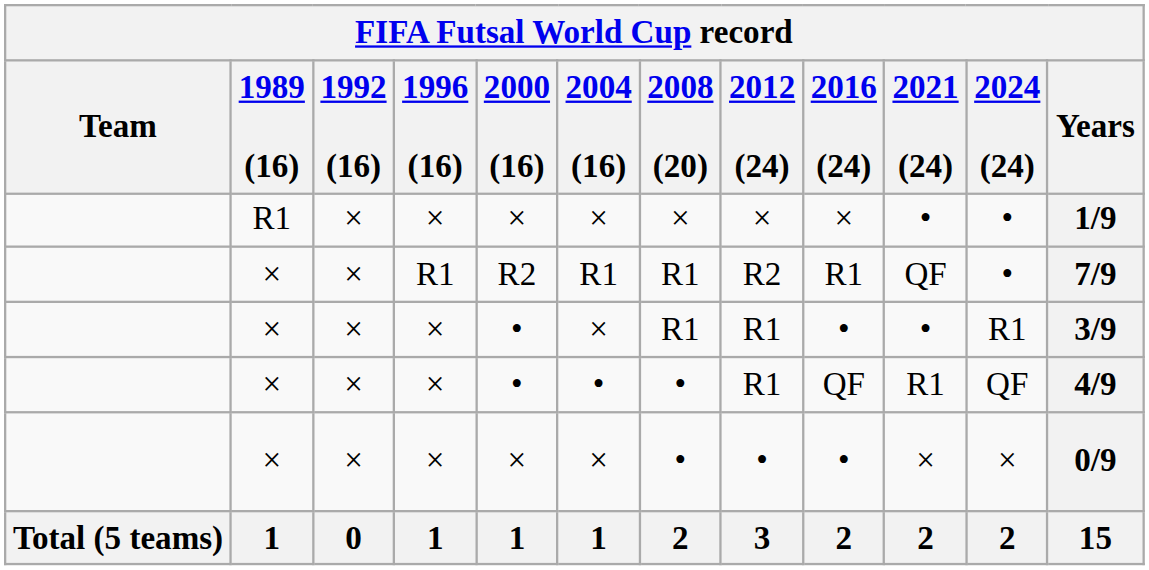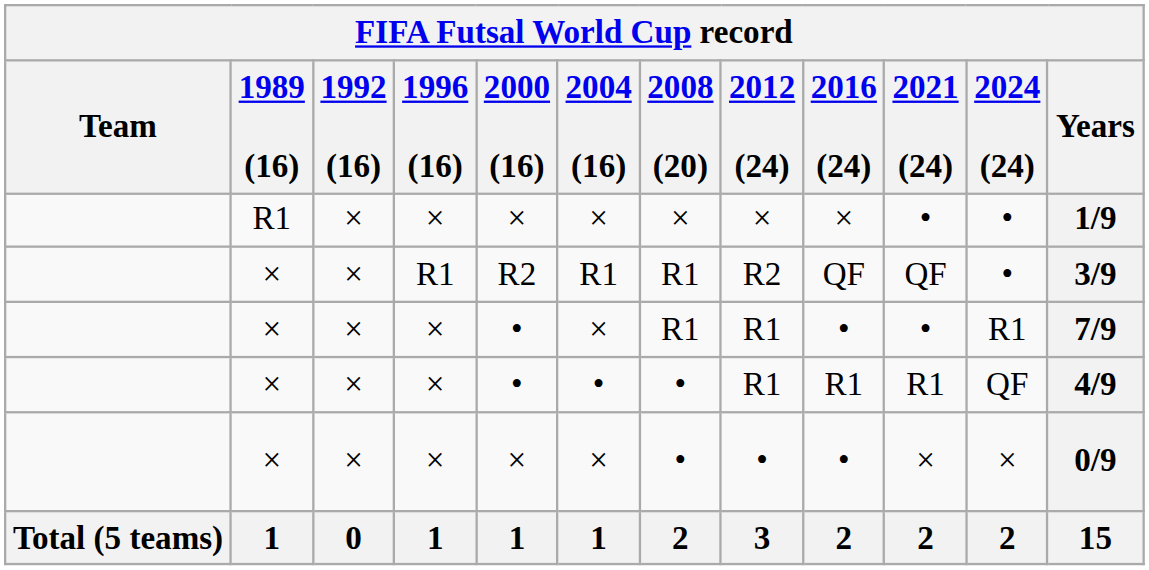(844, 274) R1 -> (844, 274) QF
(1095, 274) 7/9 -> (1095, 274) 3/9
(1095, 328) 3/9 -> (1095, 328) 7/9
(844, 383) QF -> (844, 383) R1
